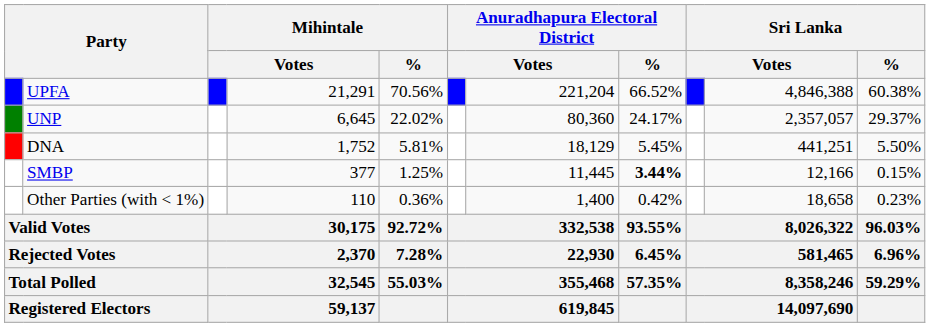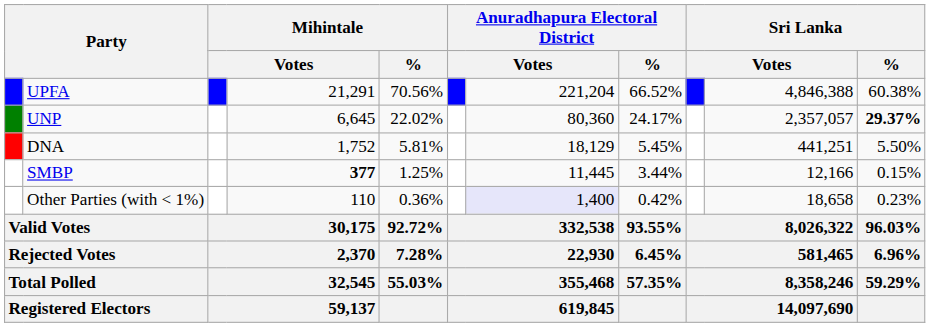(895, 118) normal -> (893, 118) bold
(363, 173) normal -> (363, 173) bold
(659, 173) bold -> (660, 173) normal
(595, 200) no background -> (595, 200) lavender background
